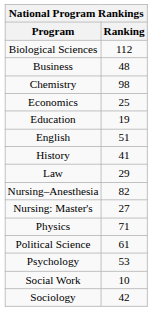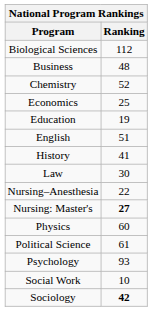(124, 84) 98 -> (124, 84) 52
(124, 173) 29 -> (124, 173) 30
(124, 191) 82 -> (124, 191) 22
(124, 208) normal -> (124, 208) bold
(124, 226) 71 -> (124, 226) 60
(124, 262) 53 -> (124, 262) 93
(124, 297) normal -> (124, 297) bold
